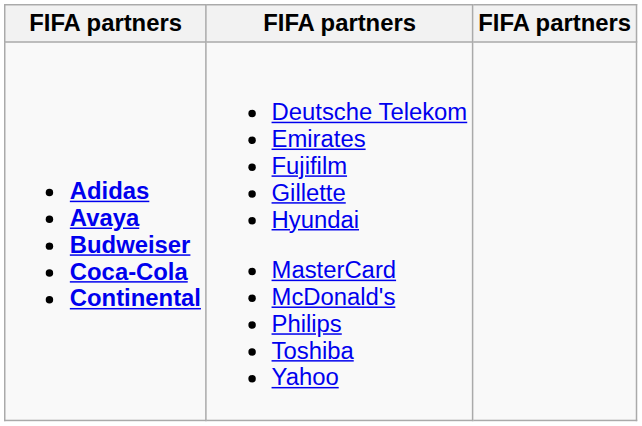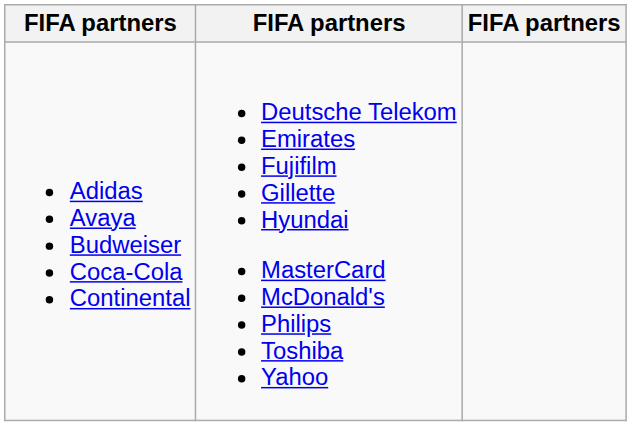(106, 245) bold -> (100, 245) normal
